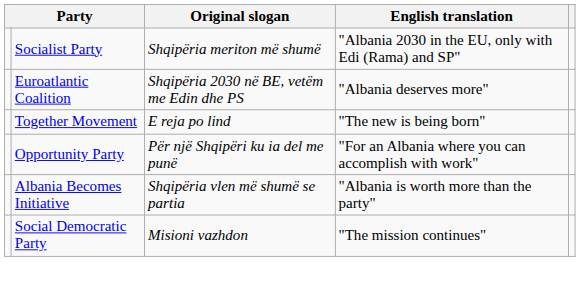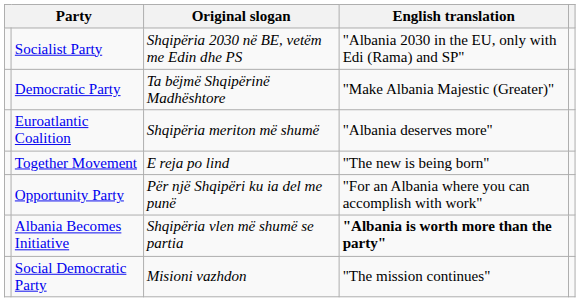(234, 48) Shqipëria meriton më shumë -> (234, 48) Shqipëria 2030 në BE, vetëm me Edin dhe PS
+ row: (68, 89)
(236, 89) Shqipëria 2030 në BE, vetëm me Edin dhe PS -> (233, 130) Shqipëria meriton më shumë
(435, 194) normal -> (447, 235) bold
